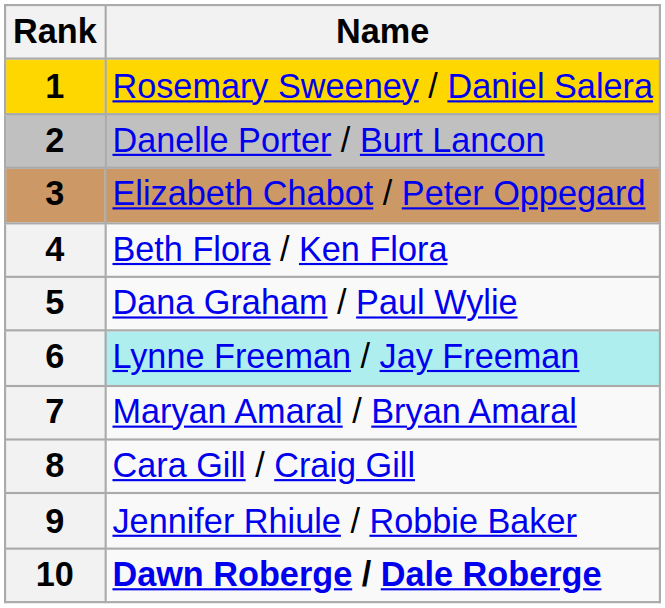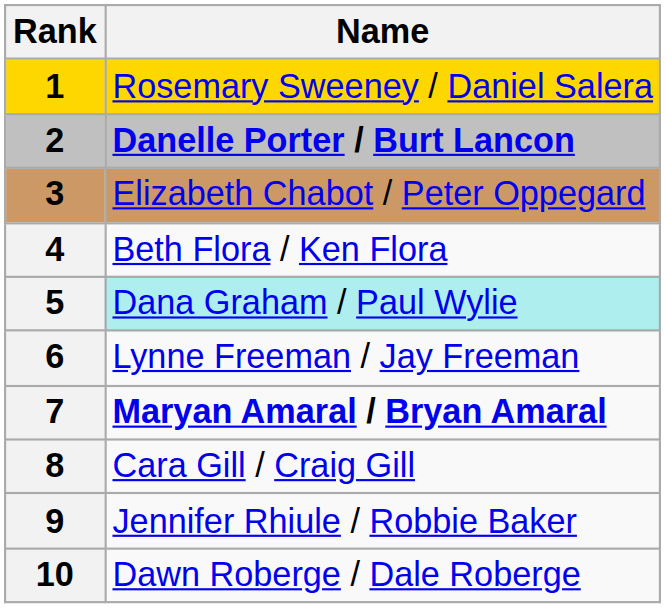(329, 140) normal -> (344, 140) bold
(315, 303) no background -> (315, 303) paleturquoise background
(346, 357) paleturquoise background -> (346, 357) no background
(345, 411) normal -> (360, 411) bold
(357, 574) bold -> (347, 574) normal
